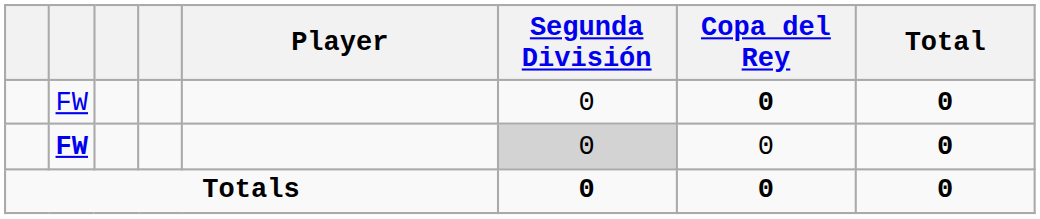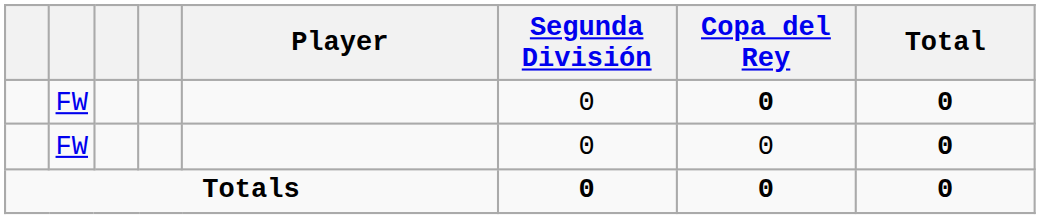(72, 146) bold -> (72, 146) normal
(587, 146) lightgrey background -> (587, 146) no background
